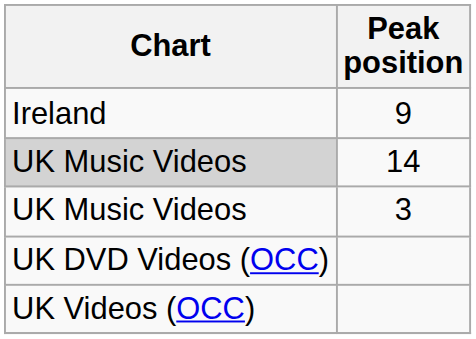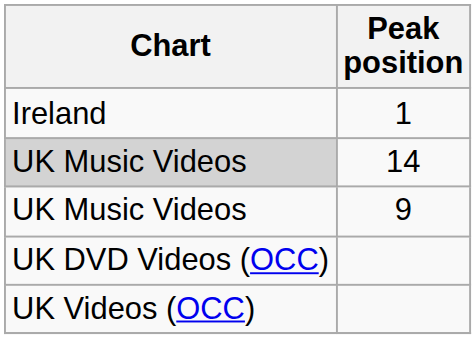(403, 112) 9 -> (403, 112) 1
(403, 210) 3 -> (403, 210) 9
